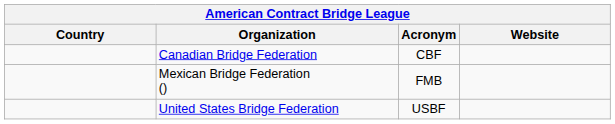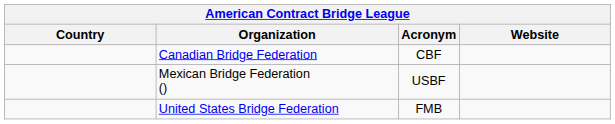(429, 81) FMB -> (429, 81) USBF
(429, 108) USBF -> (429, 108) FMB
